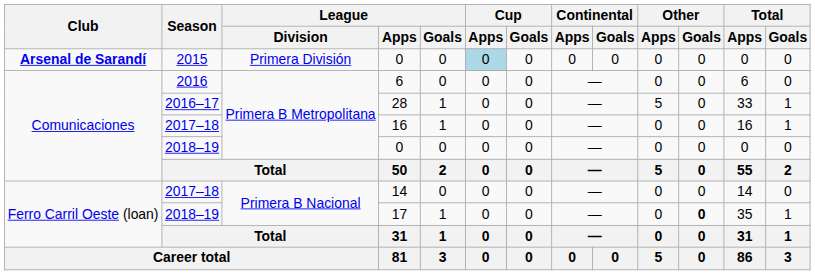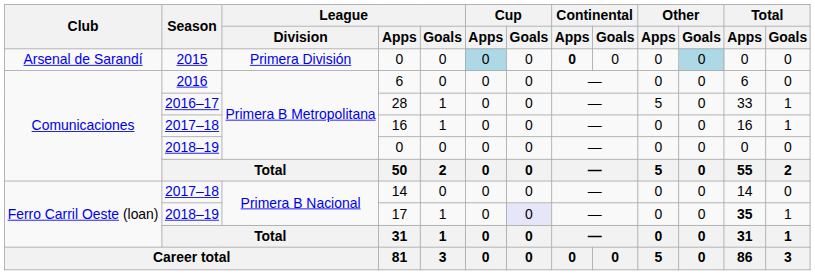(83, 59) bold -> (83, 59) normal
(572, 59) normal -> (572, 59) bold
(702, 59) no background -> (702, 59) lightblue background
(529, 214) no background -> (529, 214) lavender background
(702, 214) bold -> (702, 214) normal
(745, 214) normal -> (745, 214) bold
